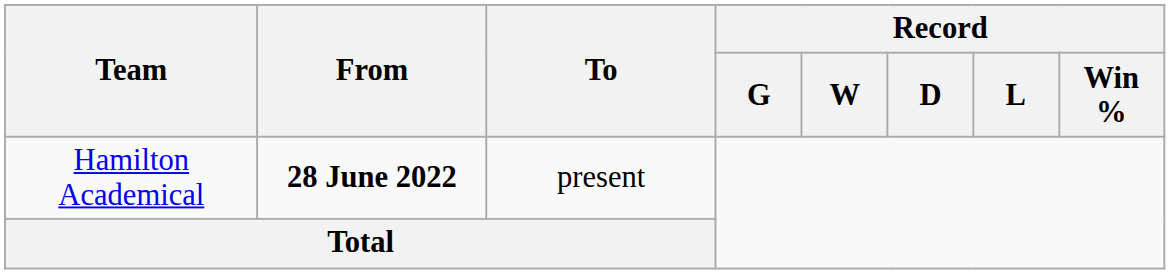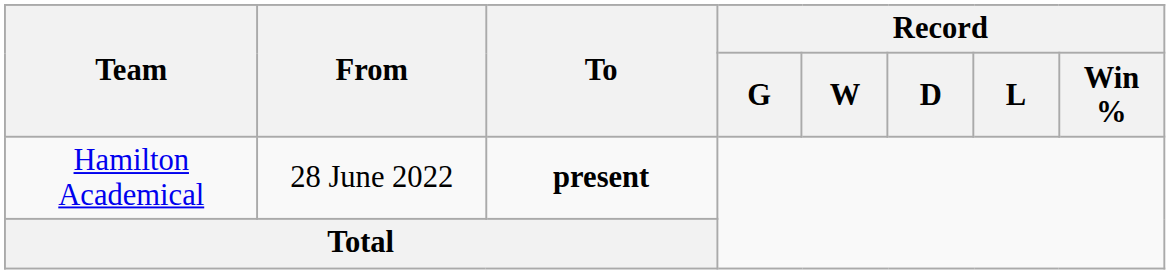(372, 177) bold -> (372, 177) normal
(601, 177) normal -> (601, 177) bold
